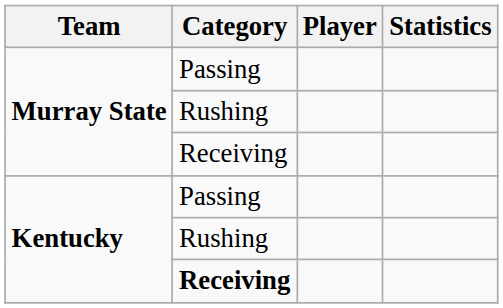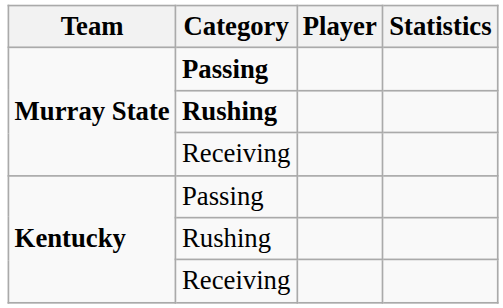(220, 68) normal -> (225, 68) bold
(224, 111) normal -> (230, 111) bold
(235, 280) bold -> (236, 280) normal
